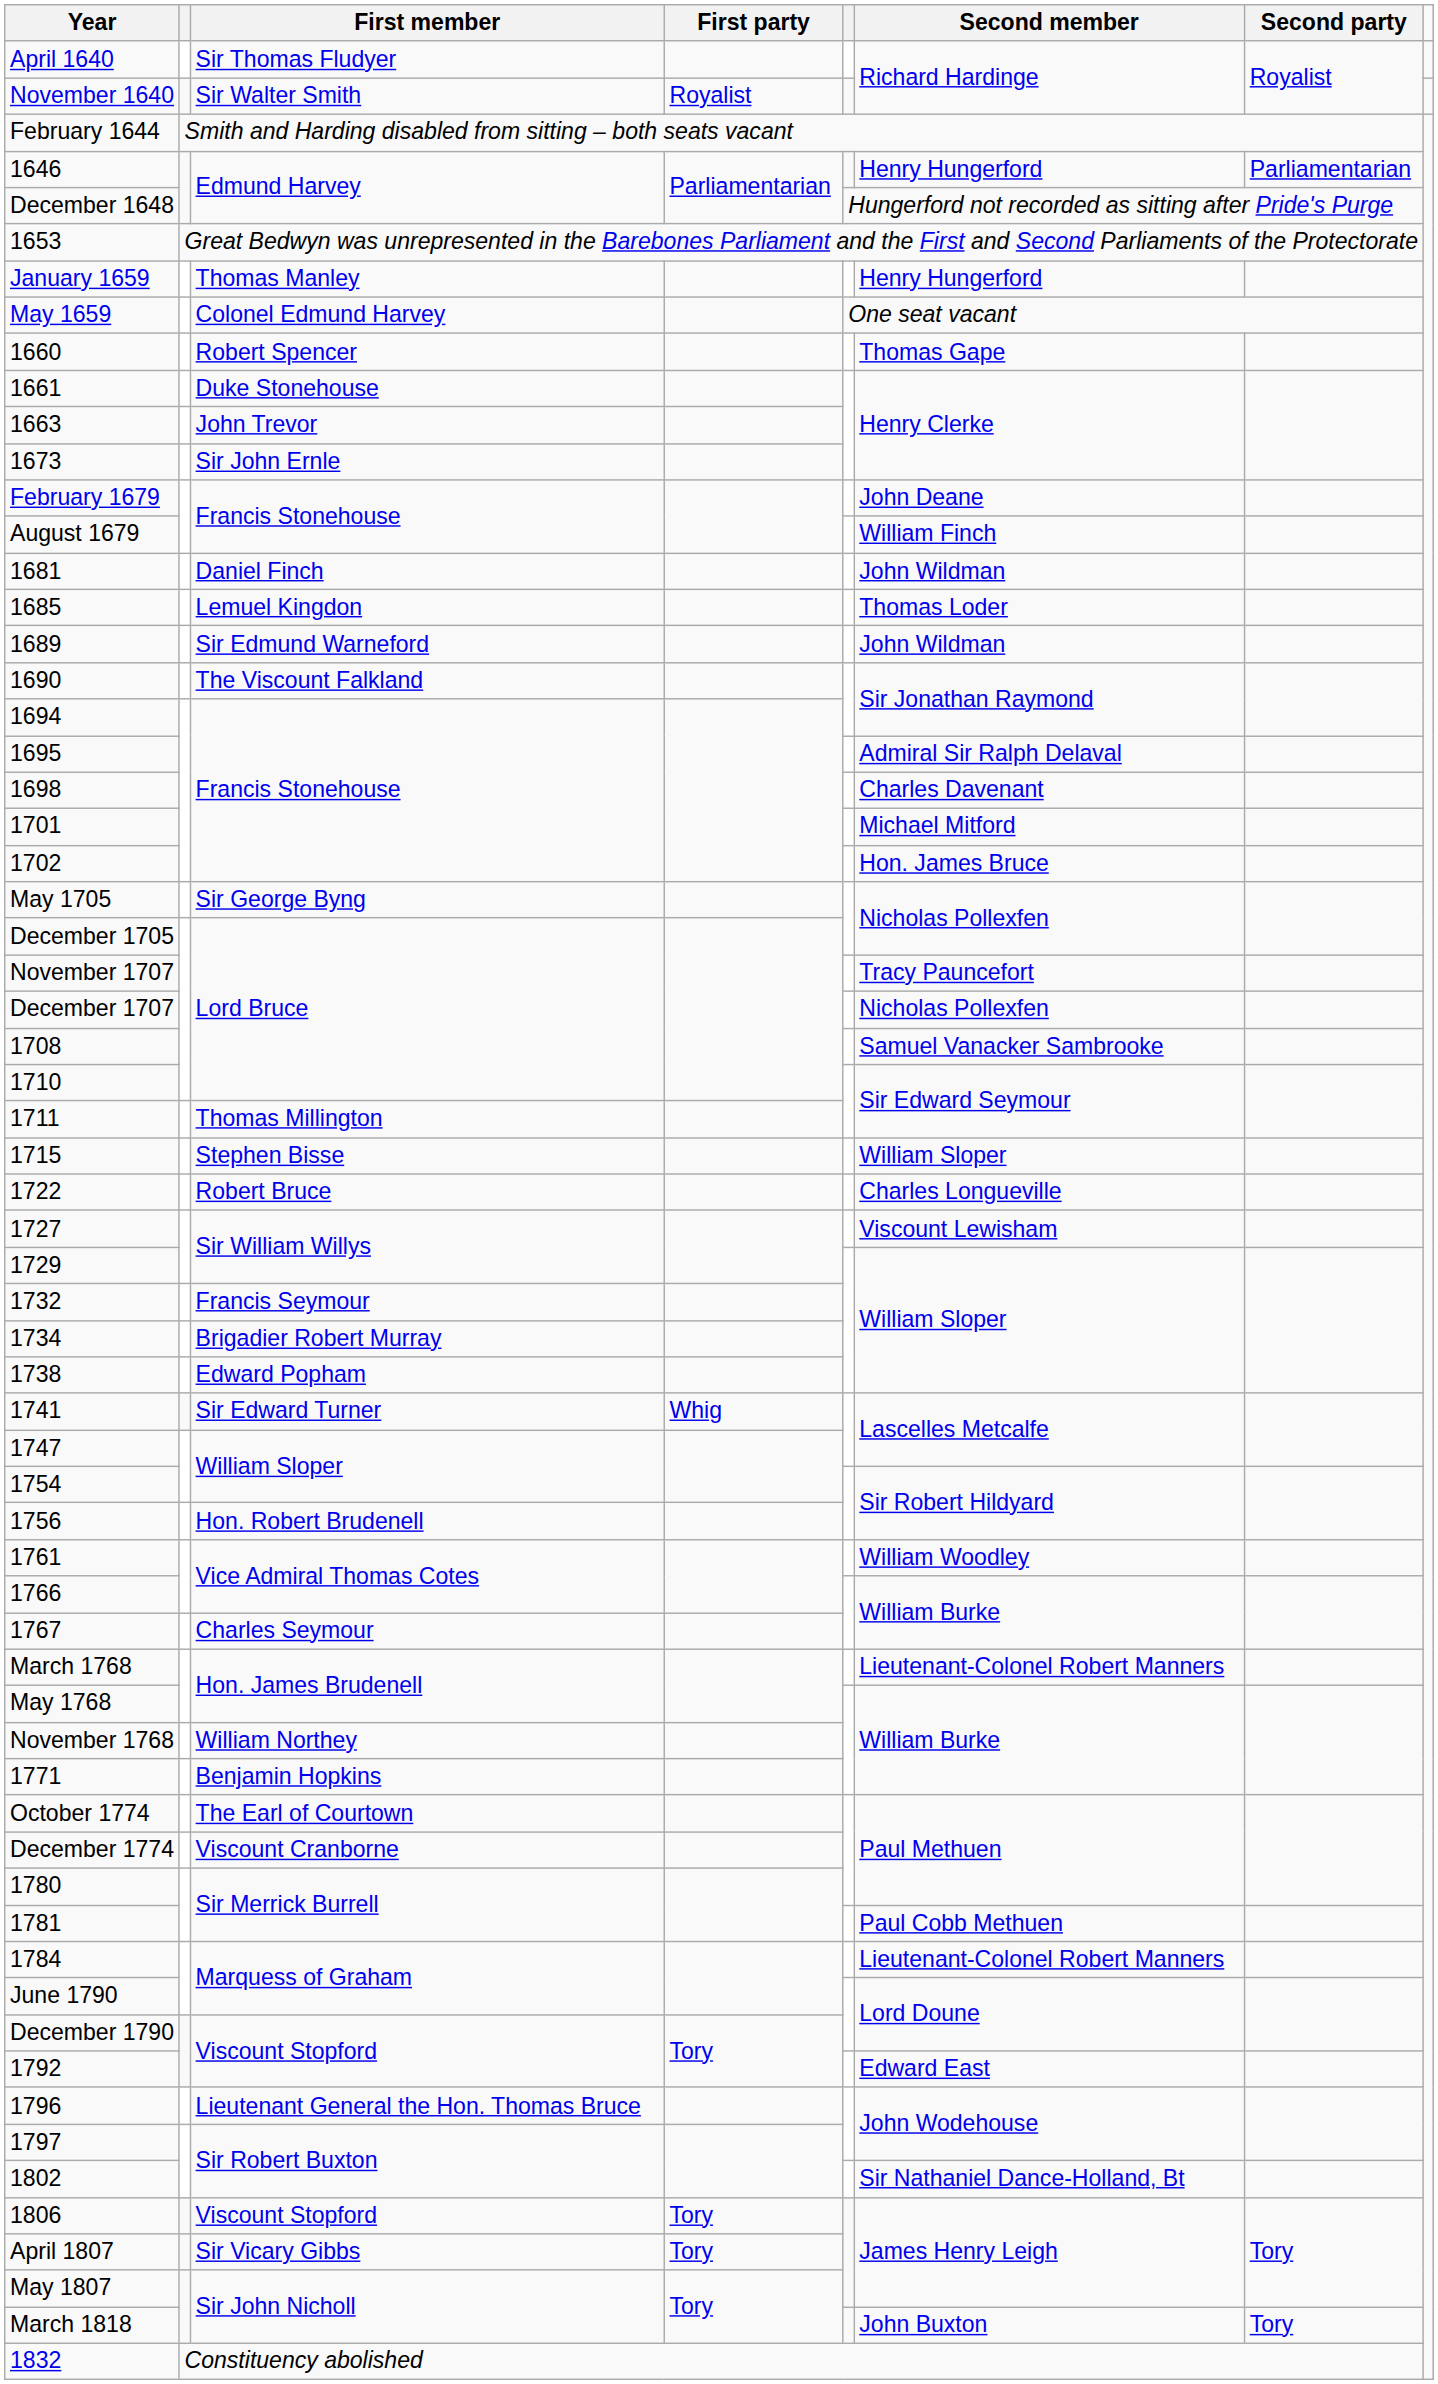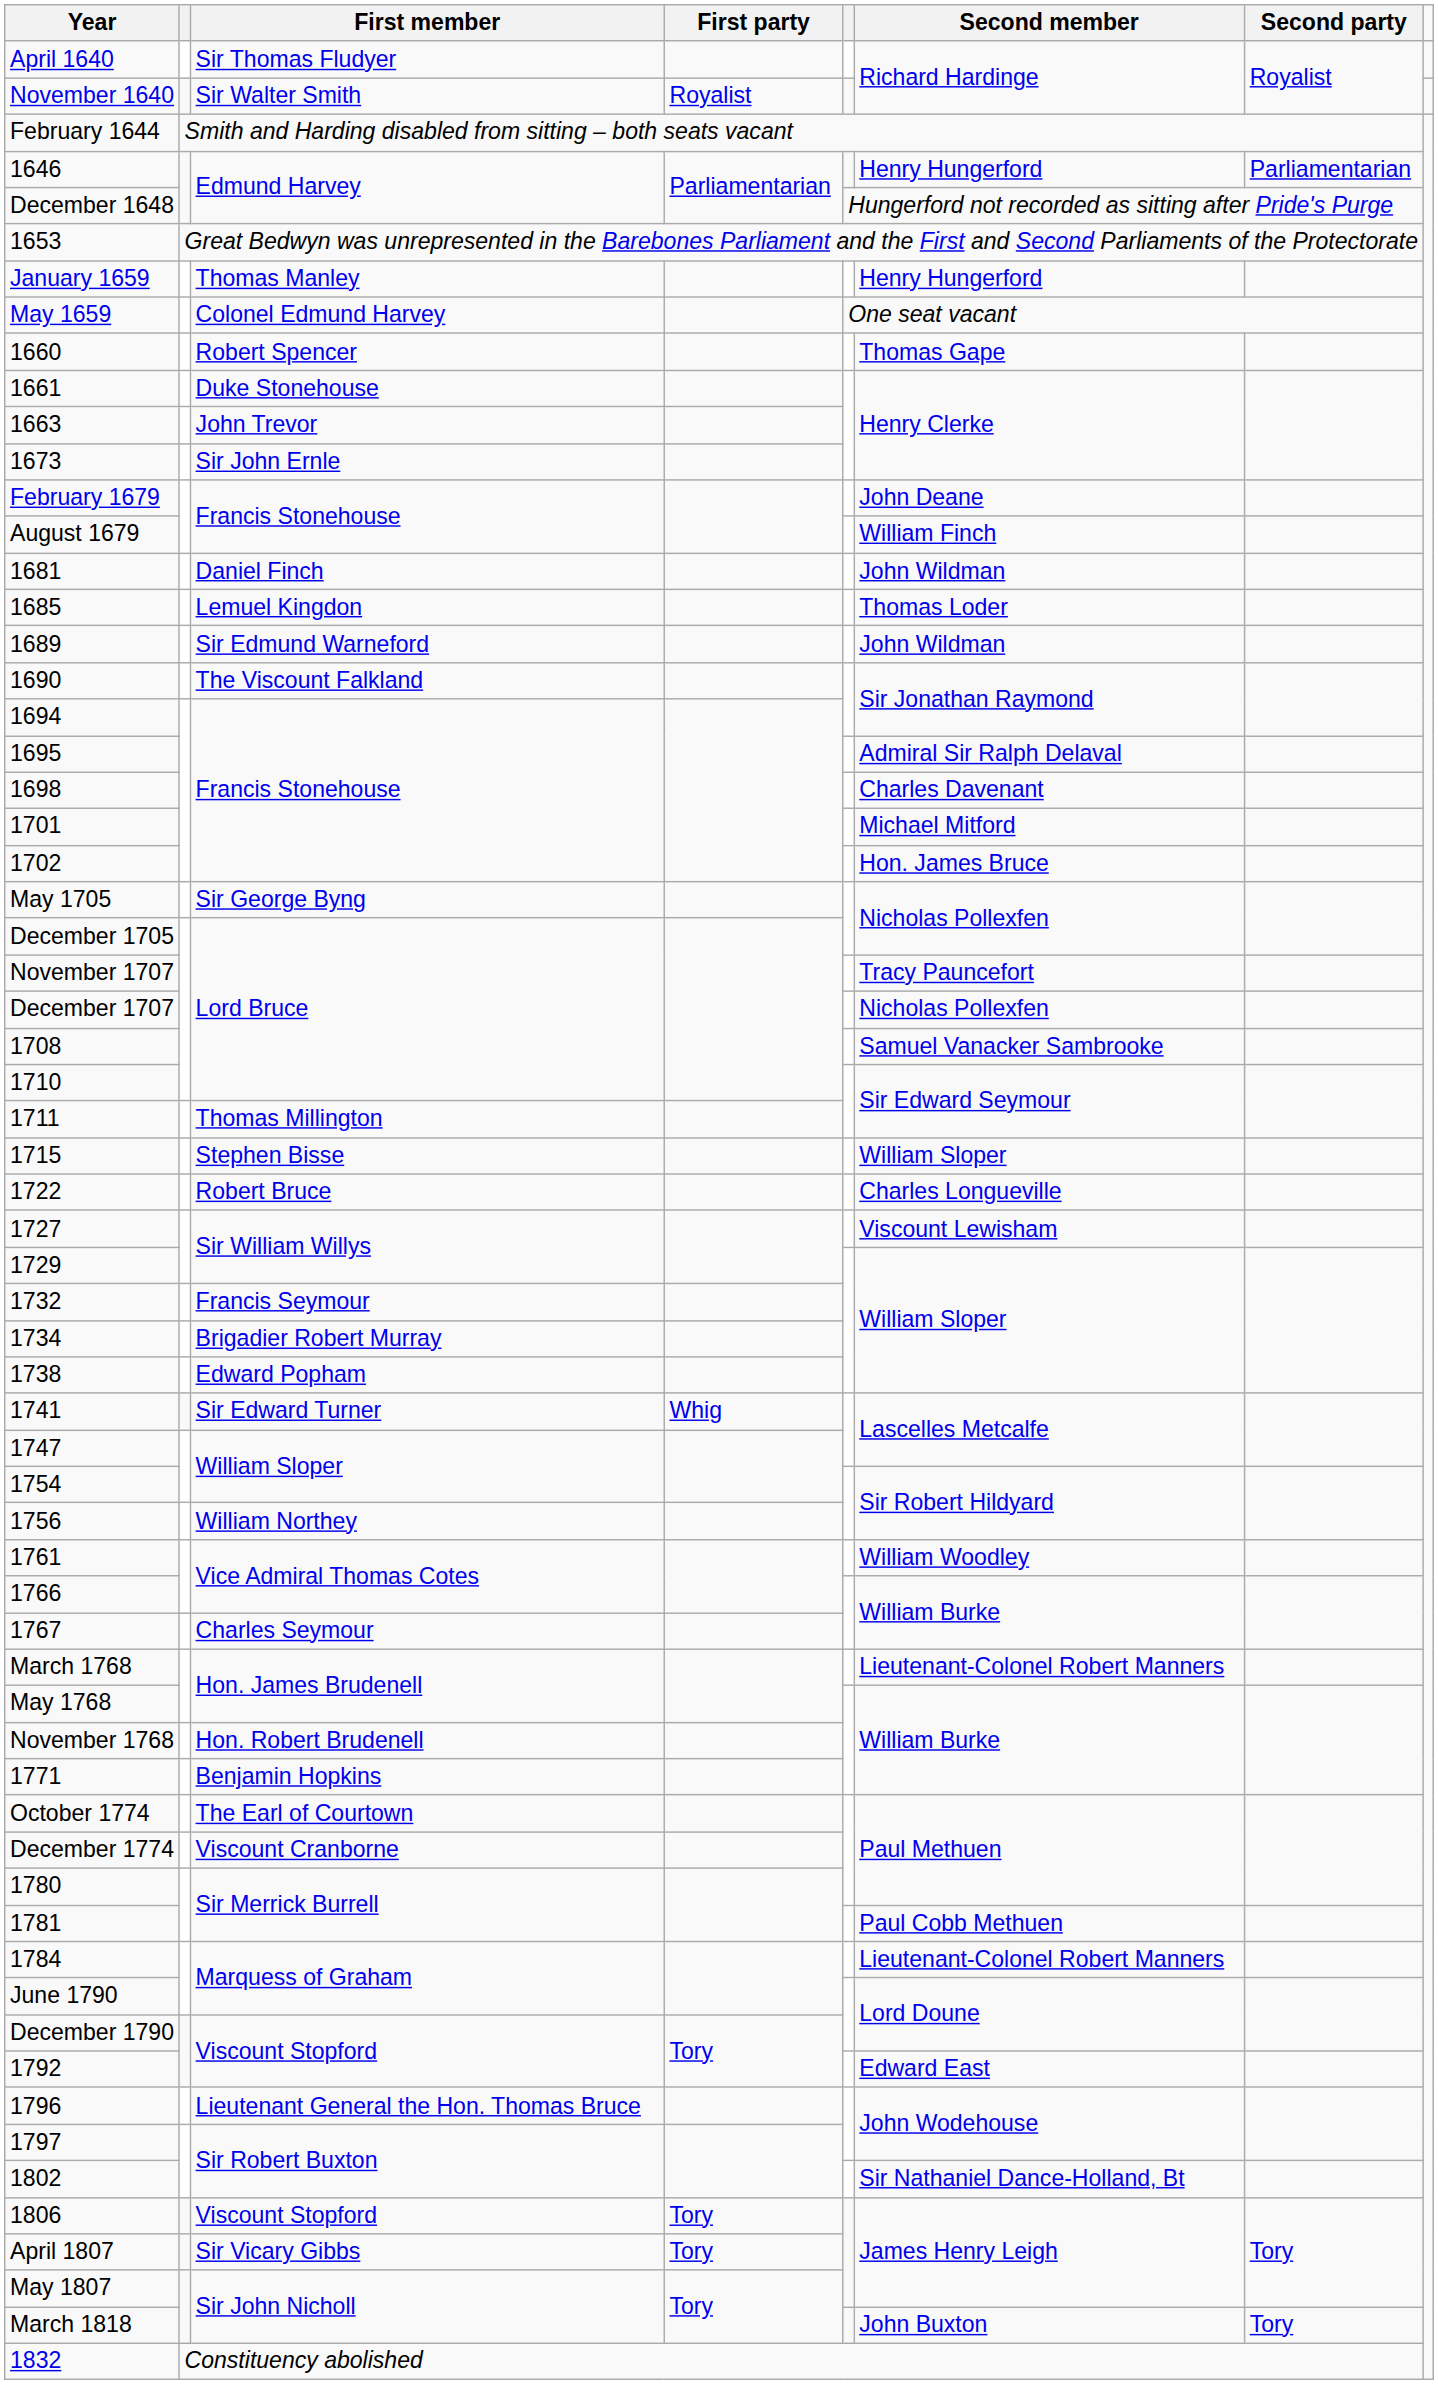(310, 1520) Hon. Robert Brudenell -> (276, 1520) William Northey
(276, 1740) William Northey -> (310, 1740) Hon. Robert Brudenell
